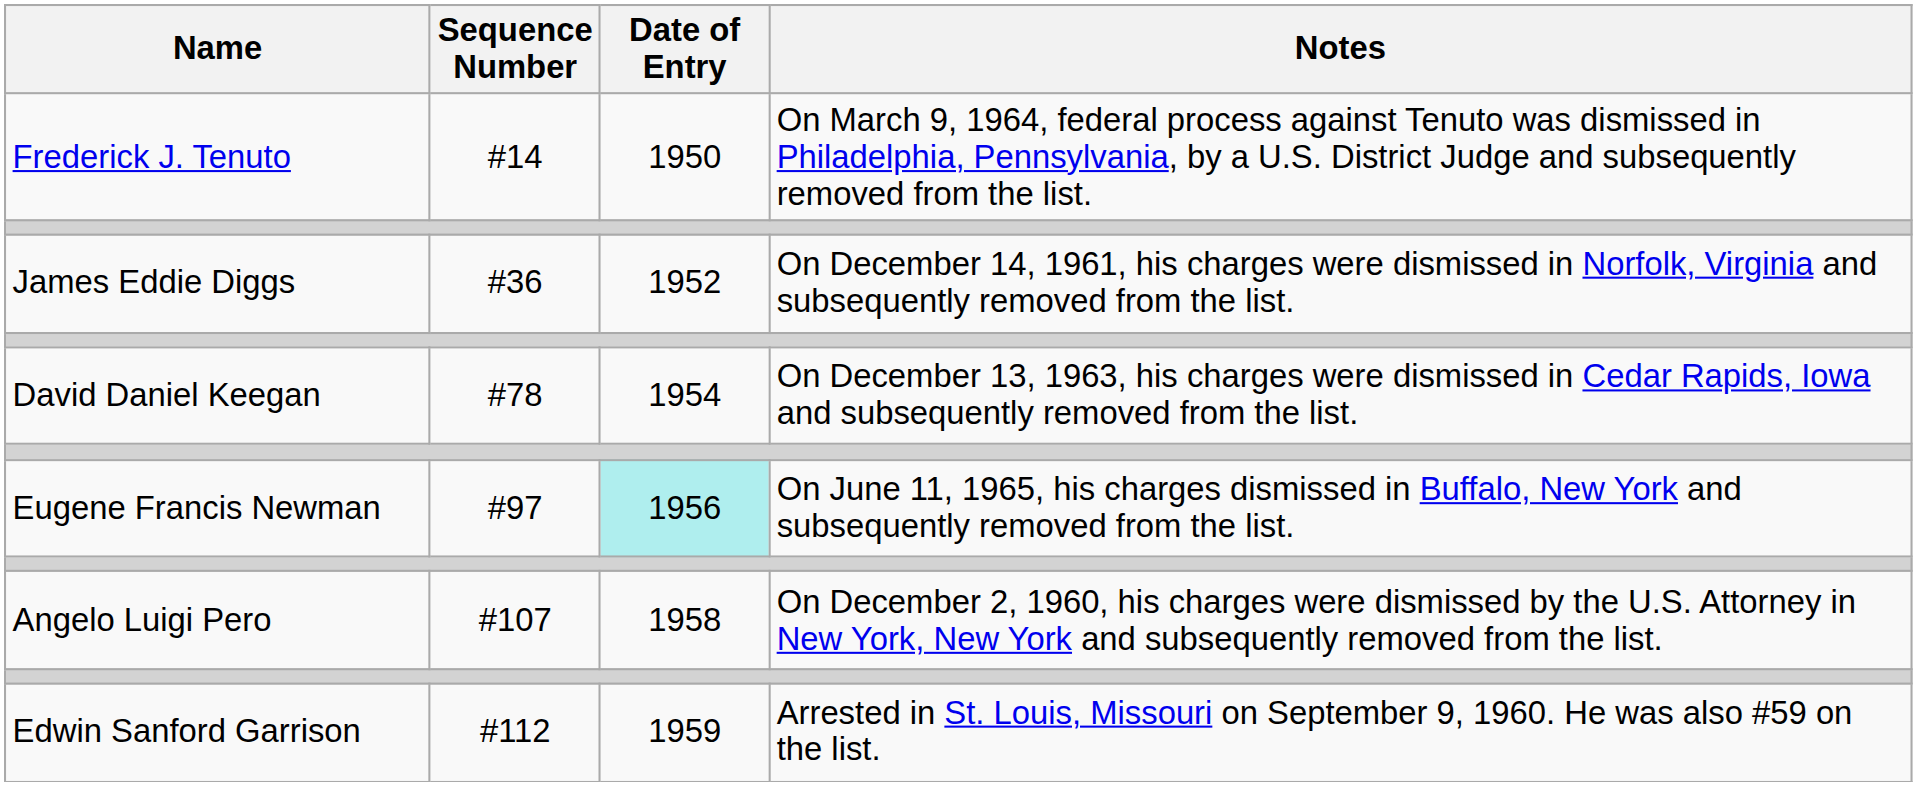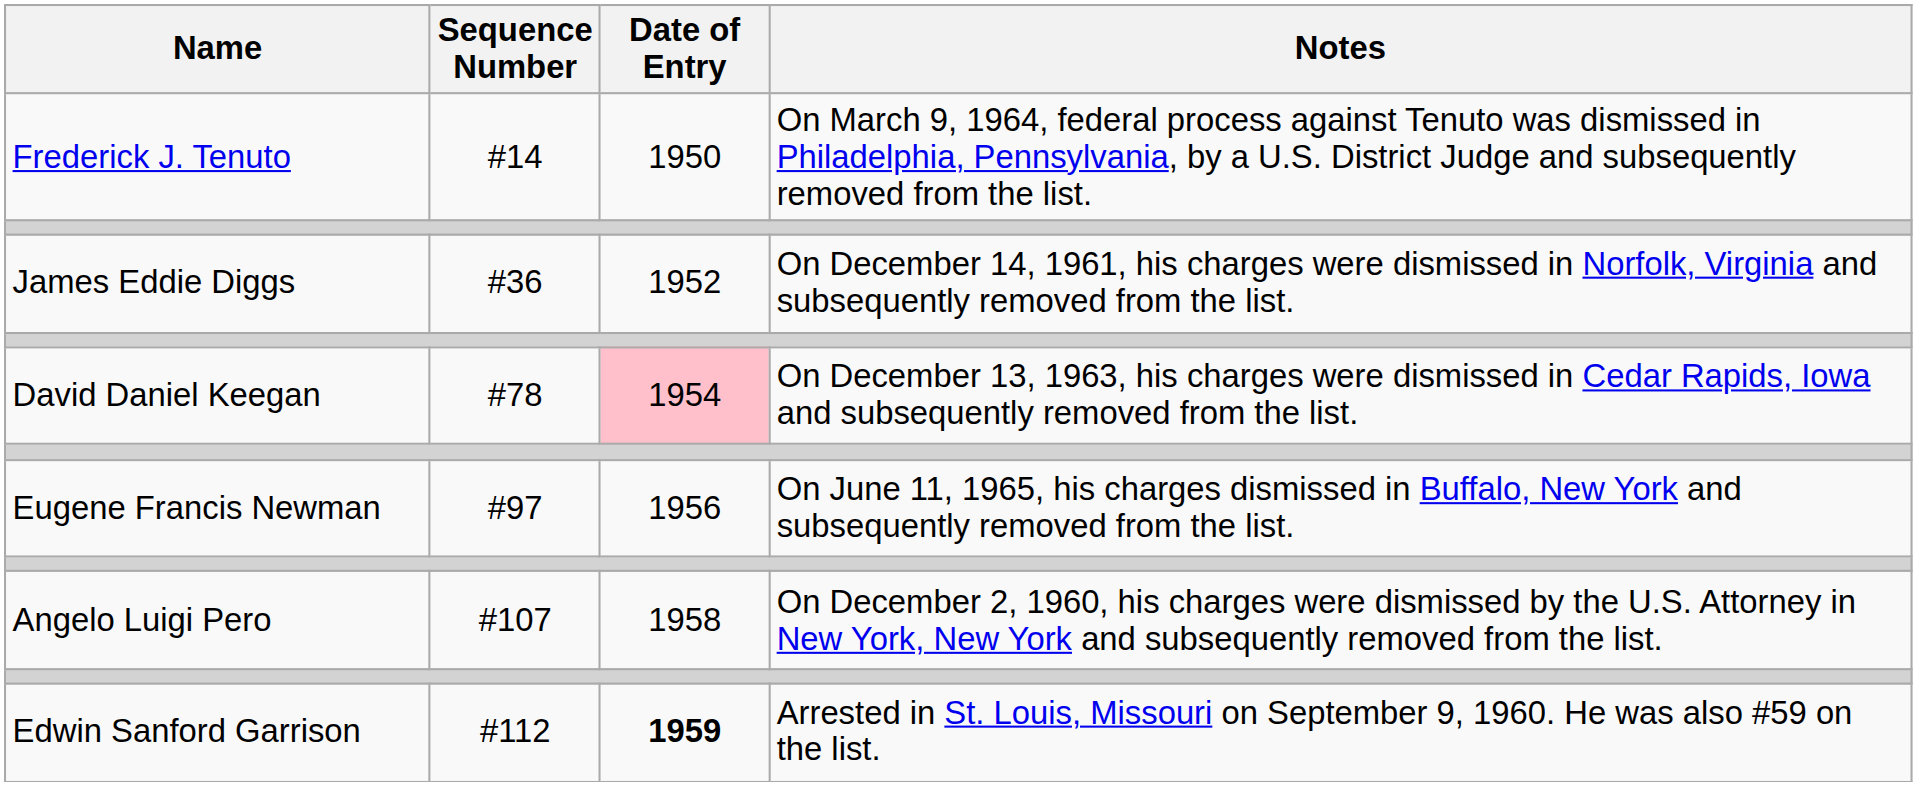(685, 395) no background -> (685, 395) pink background
(685, 507) paleturquoise background -> (685, 507) no background
(685, 731) normal -> (685, 731) bold
